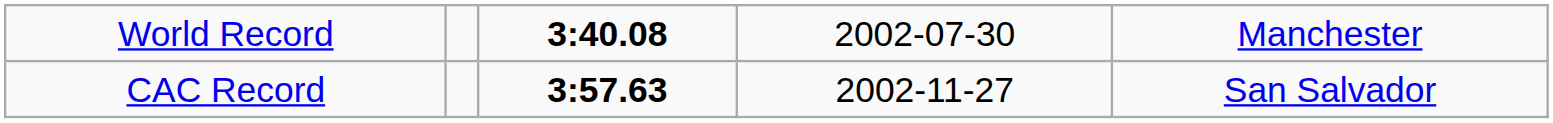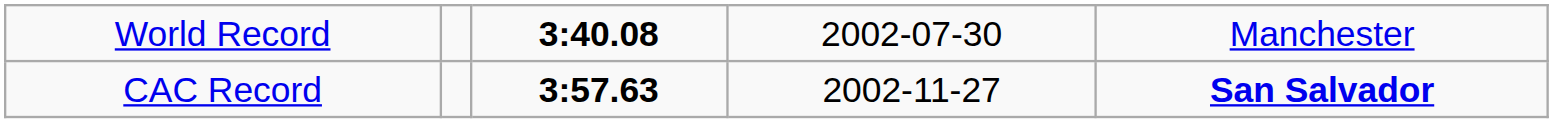(1330, 89) normal -> (1322, 89) bold
